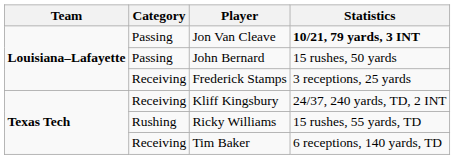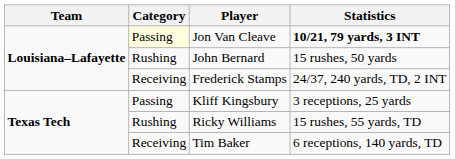(152, 36) no background -> (152, 36) lightyellow background
(152, 58) Passing -> (154, 58) Rushing
(352, 79) 3 receptions, 25 yards -> (370, 79) 24/37, 240 yards, TD, 2 INT
(159, 100) Receiving -> (152, 100) Passing
(370, 100) 24/37, 240 yards, TD, 2 INT -> (352, 100) 3 receptions, 25 yards
